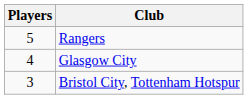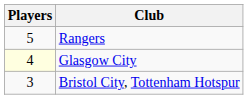(30, 60) no background -> (30, 60) lightyellow background
